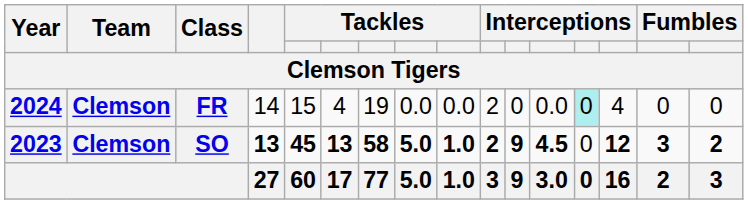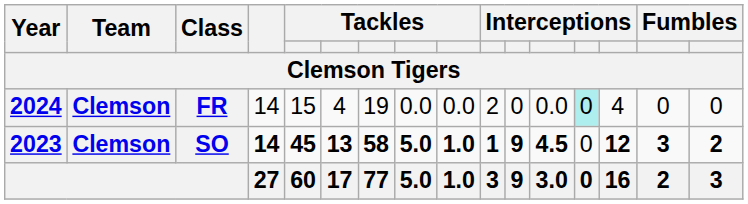(267, 143) 13 -> (267, 143) 14
(493, 143) 2 -> (493, 143) 1
